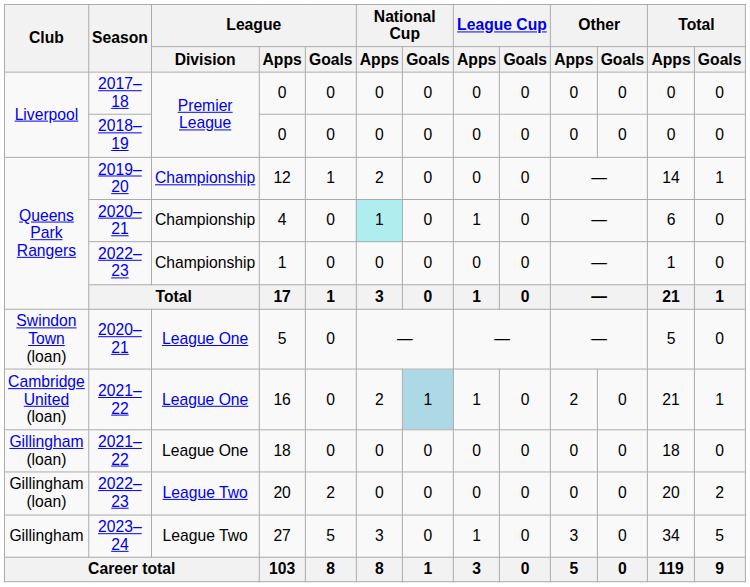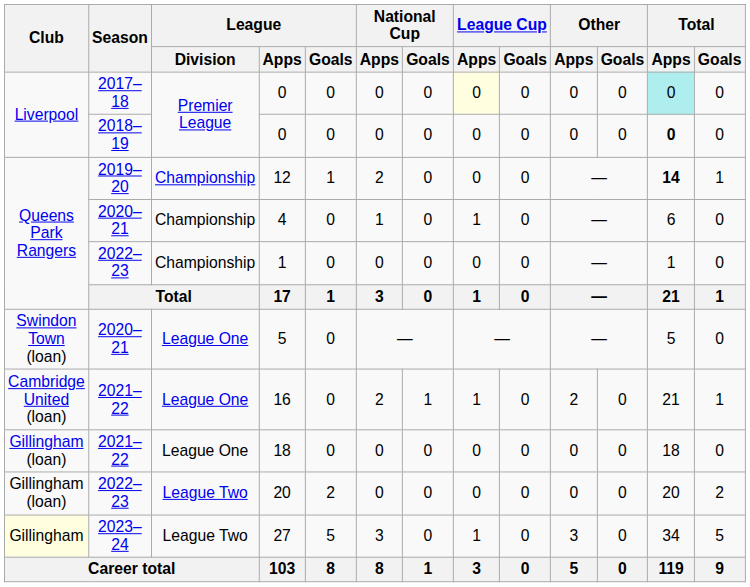(477, 93) no background -> (477, 93) lightyellow background
(671, 93) no background -> (671, 93) paleturquoise background
(671, 135) normal -> (671, 135) bold
(671, 178) normal -> (671, 178) bold
(379, 220) paleturquoise background -> (379, 220) no background
(428, 399) lightblue background -> (428, 399) no background
(46, 535) no background -> (46, 535) lightyellow background
